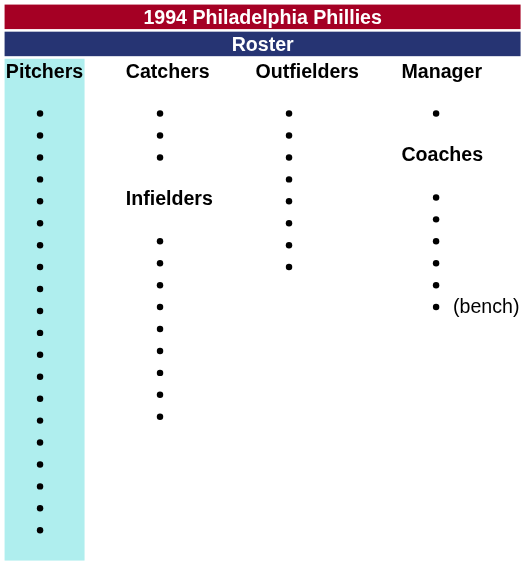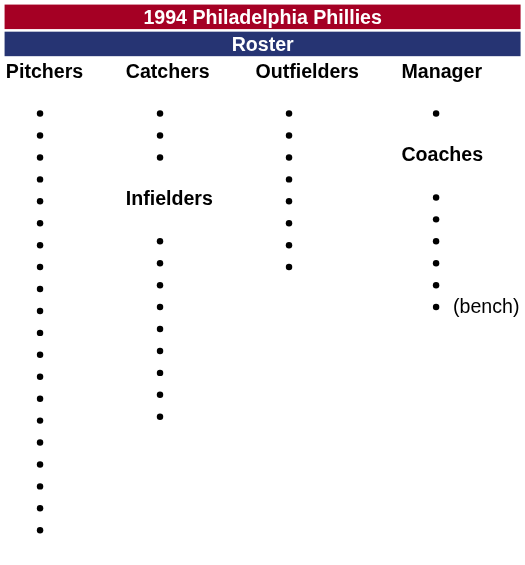(45, 300) paleturquoise background -> (45, 300) no background
